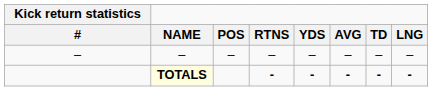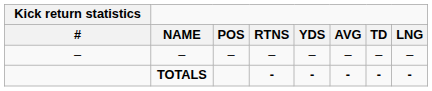(182, 75) lightyellow background -> (182, 75) no background
